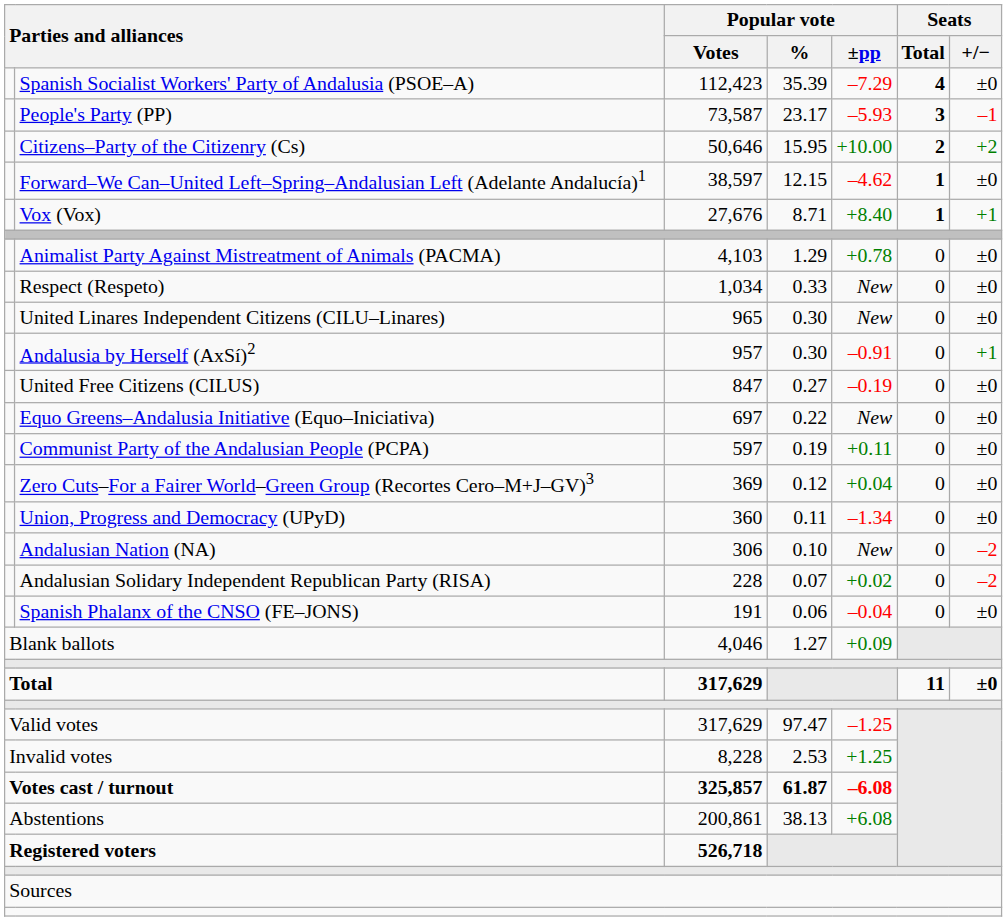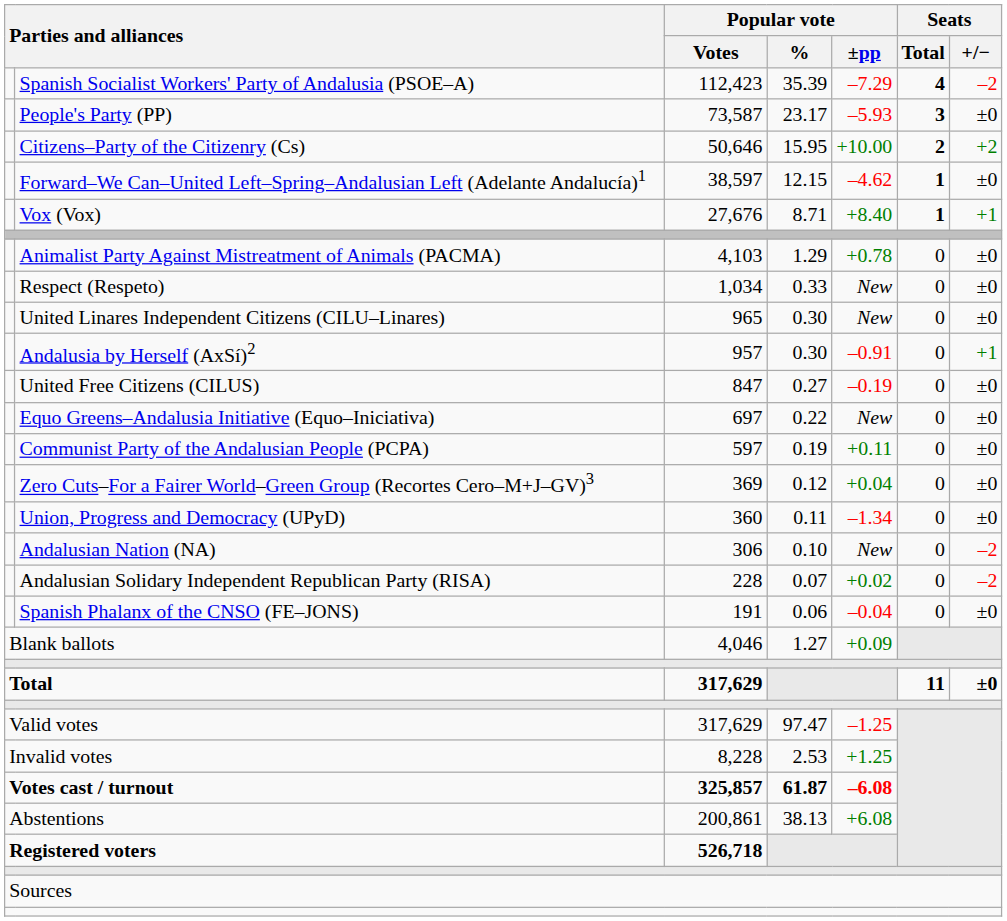(987, 83) ±0 -> (987, 83) –2
(987, 114) –1 -> (987, 114) ±0
